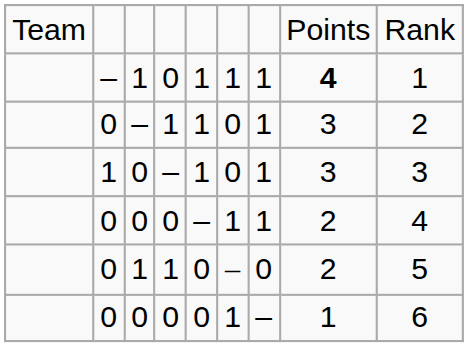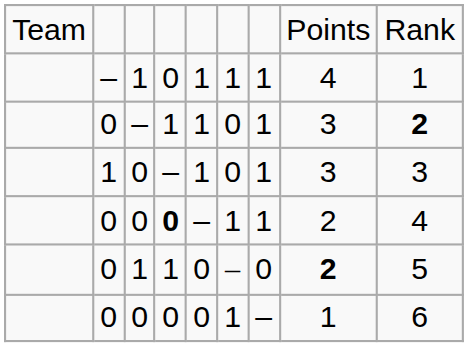(328, 77) bold -> (328, 77) normal
(420, 125) normal -> (420, 125) bold
(171, 220) normal -> (171, 220) bold
(328, 269) normal -> (328, 269) bold
